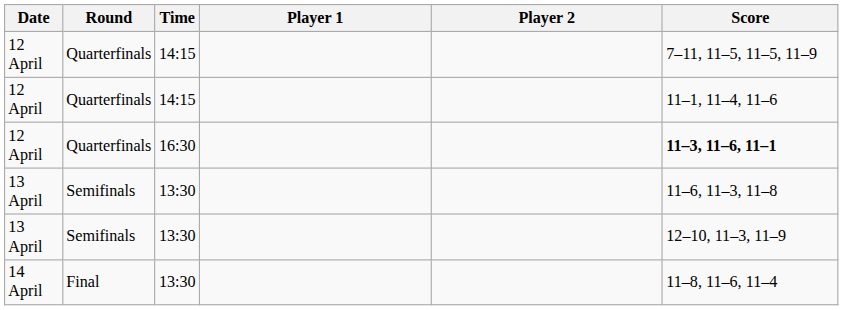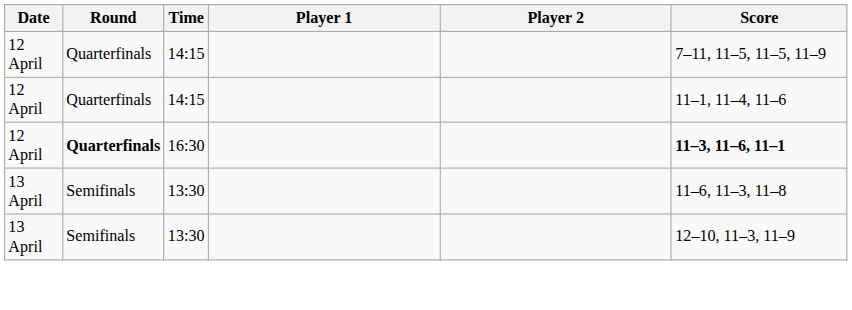(109, 145) normal -> (113, 145) bold
- row: (25, 282)
